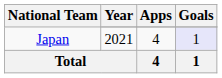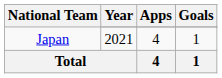(196, 38) lavender background -> (196, 38) no background
